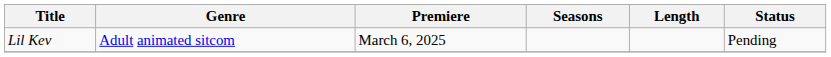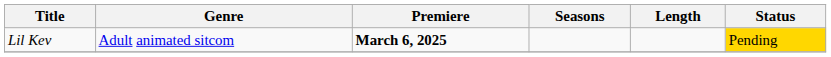(402, 39) normal -> (401, 39) bold
(752, 39) no background -> (753, 39) gold background
